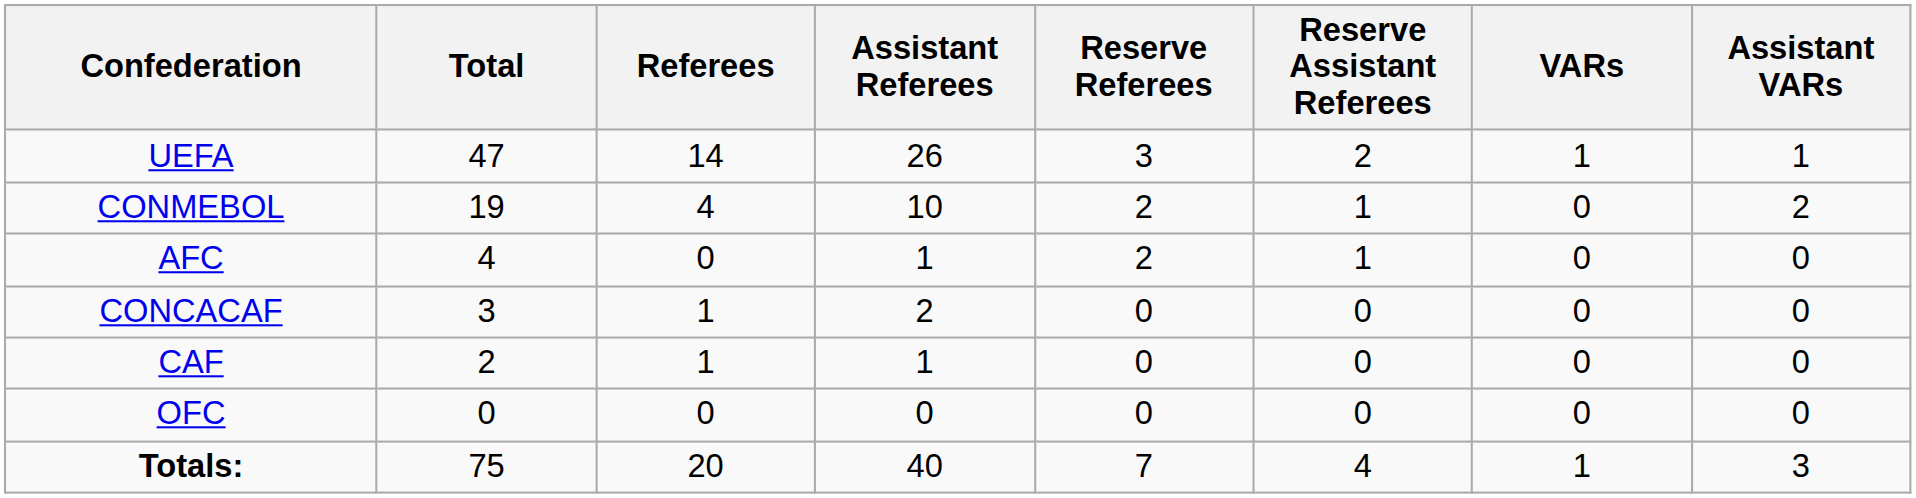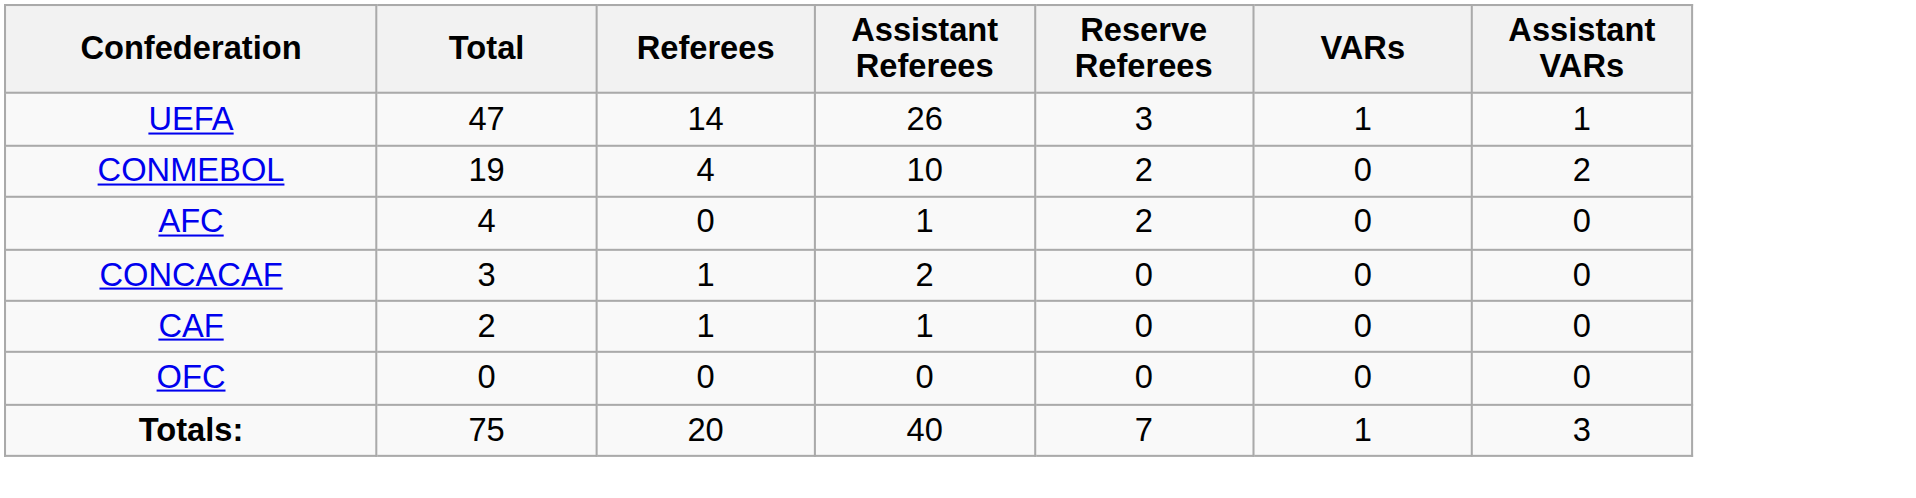- column: (1363, 67)
